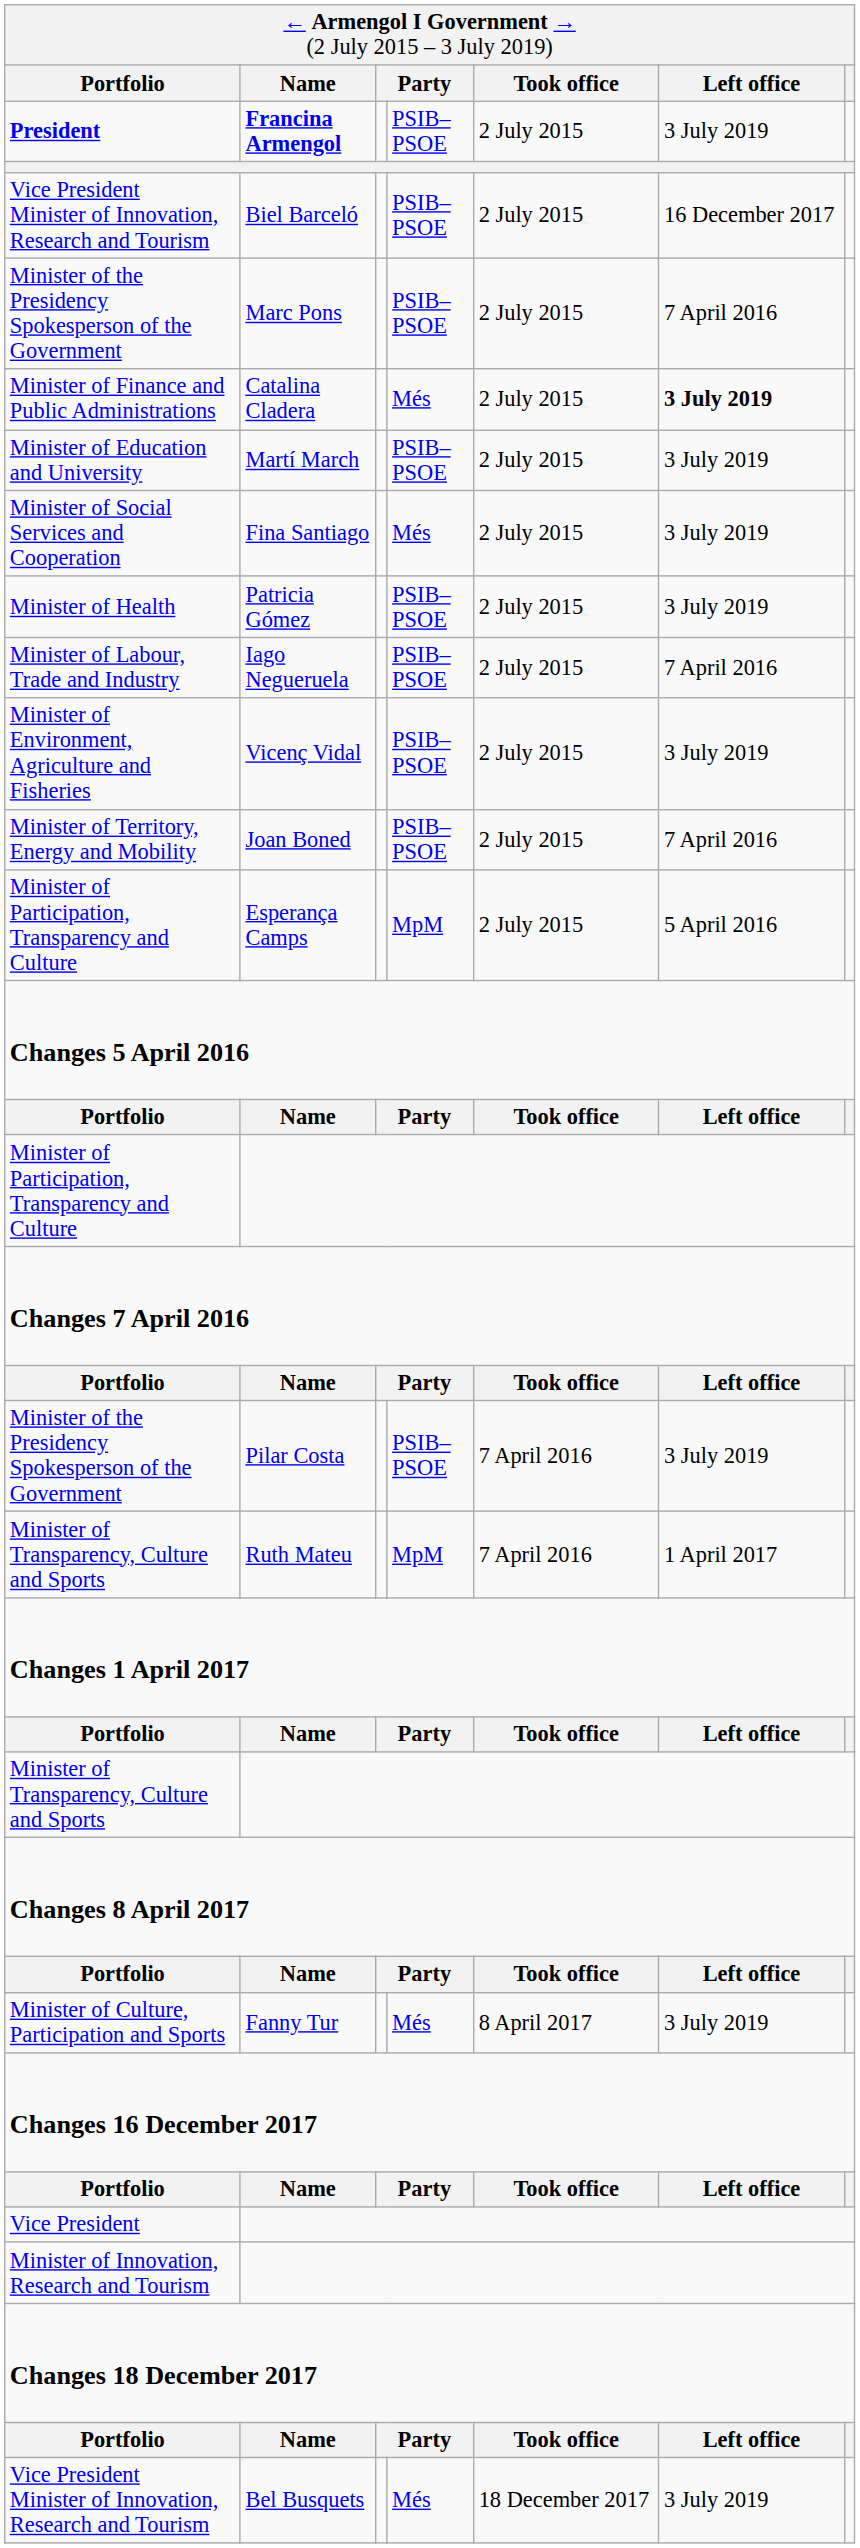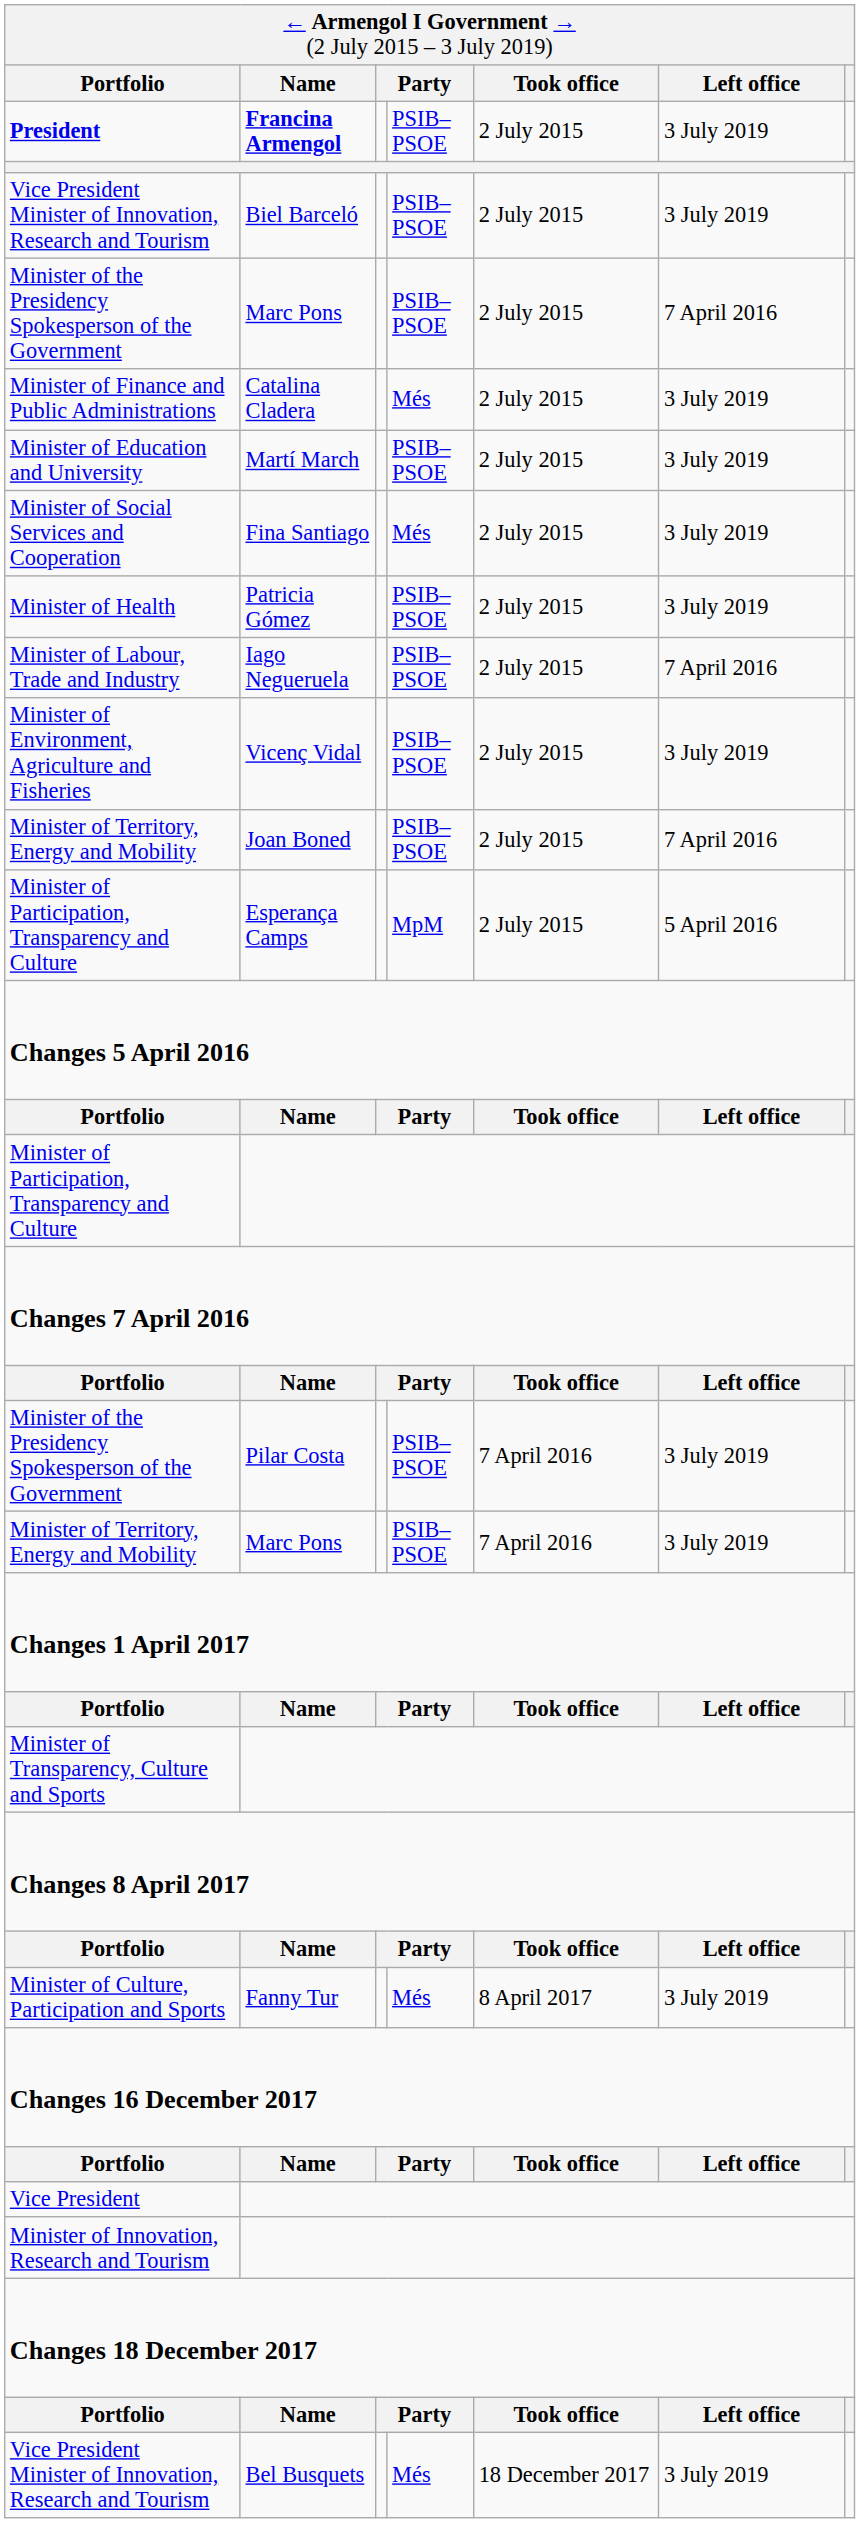(749, 214) 16 December 2017 -> (716, 214) 3 July 2019
(718, 399) bold -> (716, 399) normal
+ row: (104, 1541)
- row: (109, 1554)
